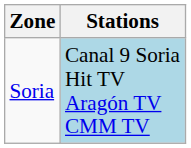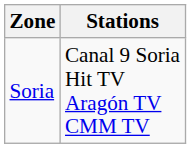(123, 90) lightblue background -> (123, 90) no background
